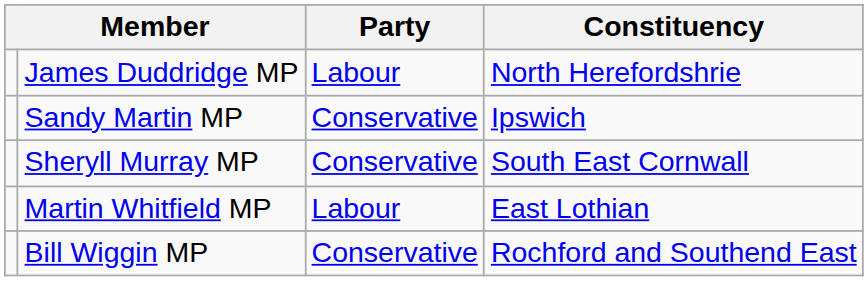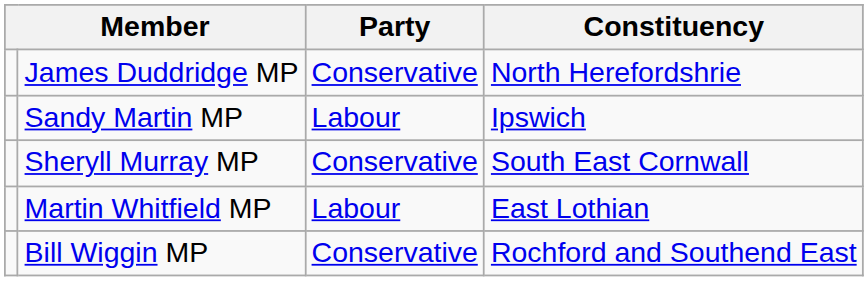(356, 72) Labour -> (395, 72) Conservative
(395, 117) Conservative -> (356, 117) Labour
